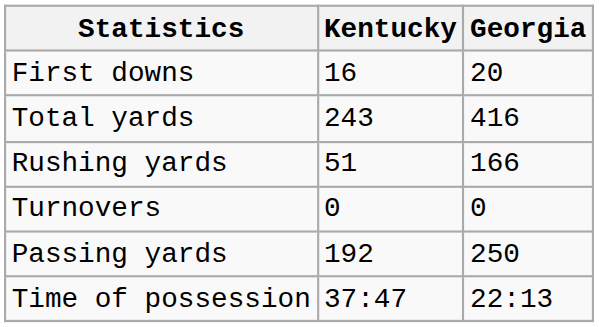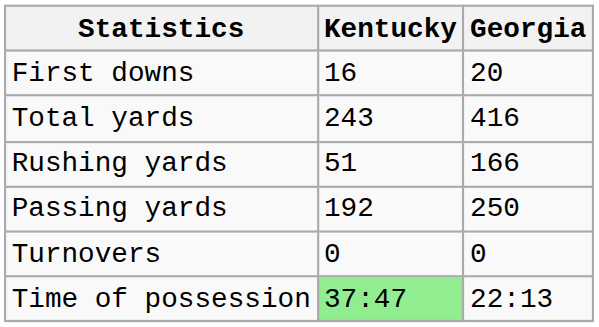rows swapped: (120, 254) <-> (86, 209)
(366, 299) no background -> (366, 299) lightgreen background
